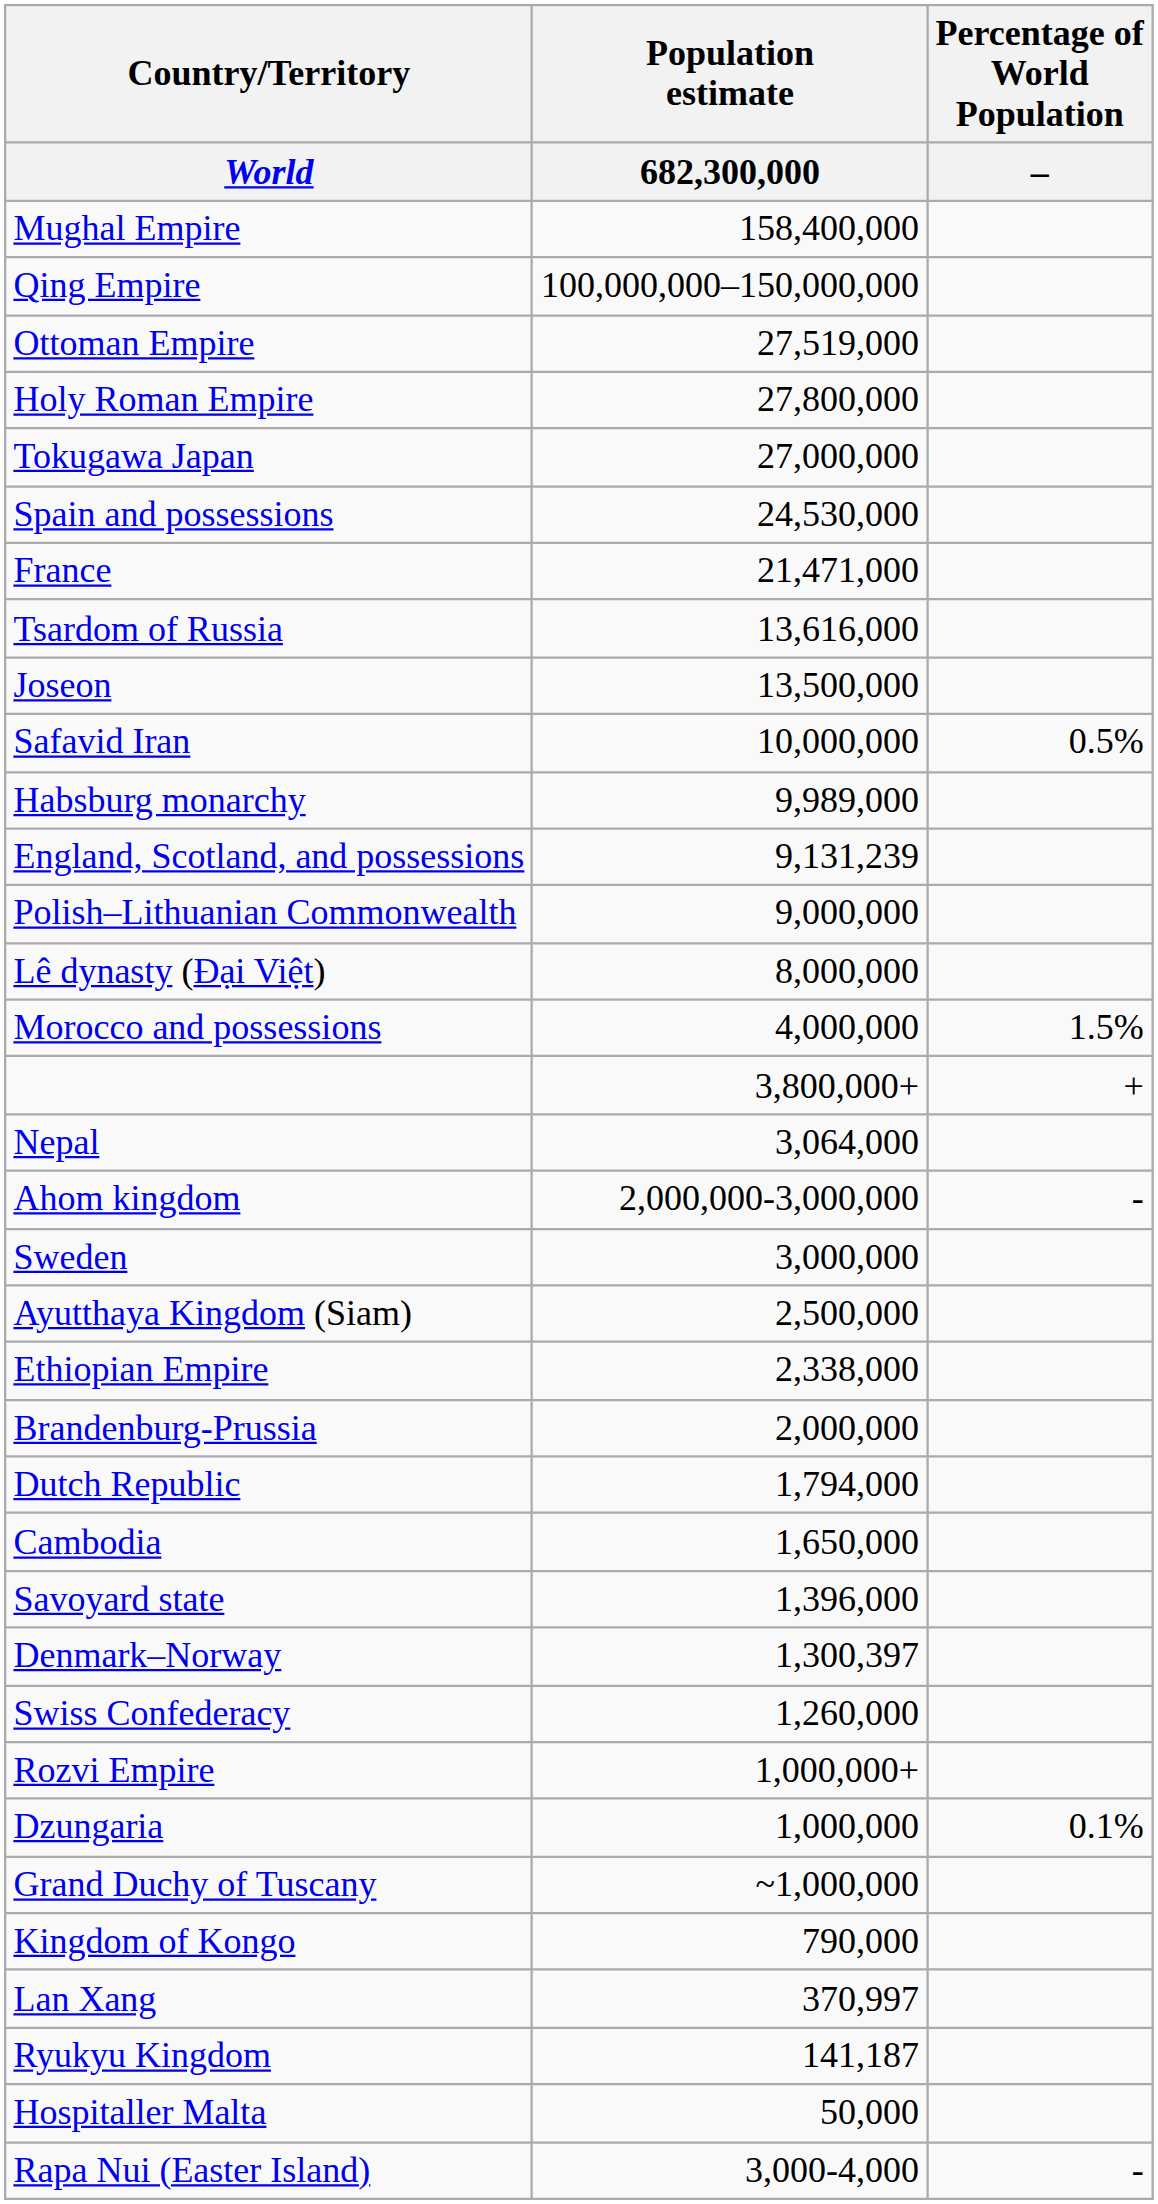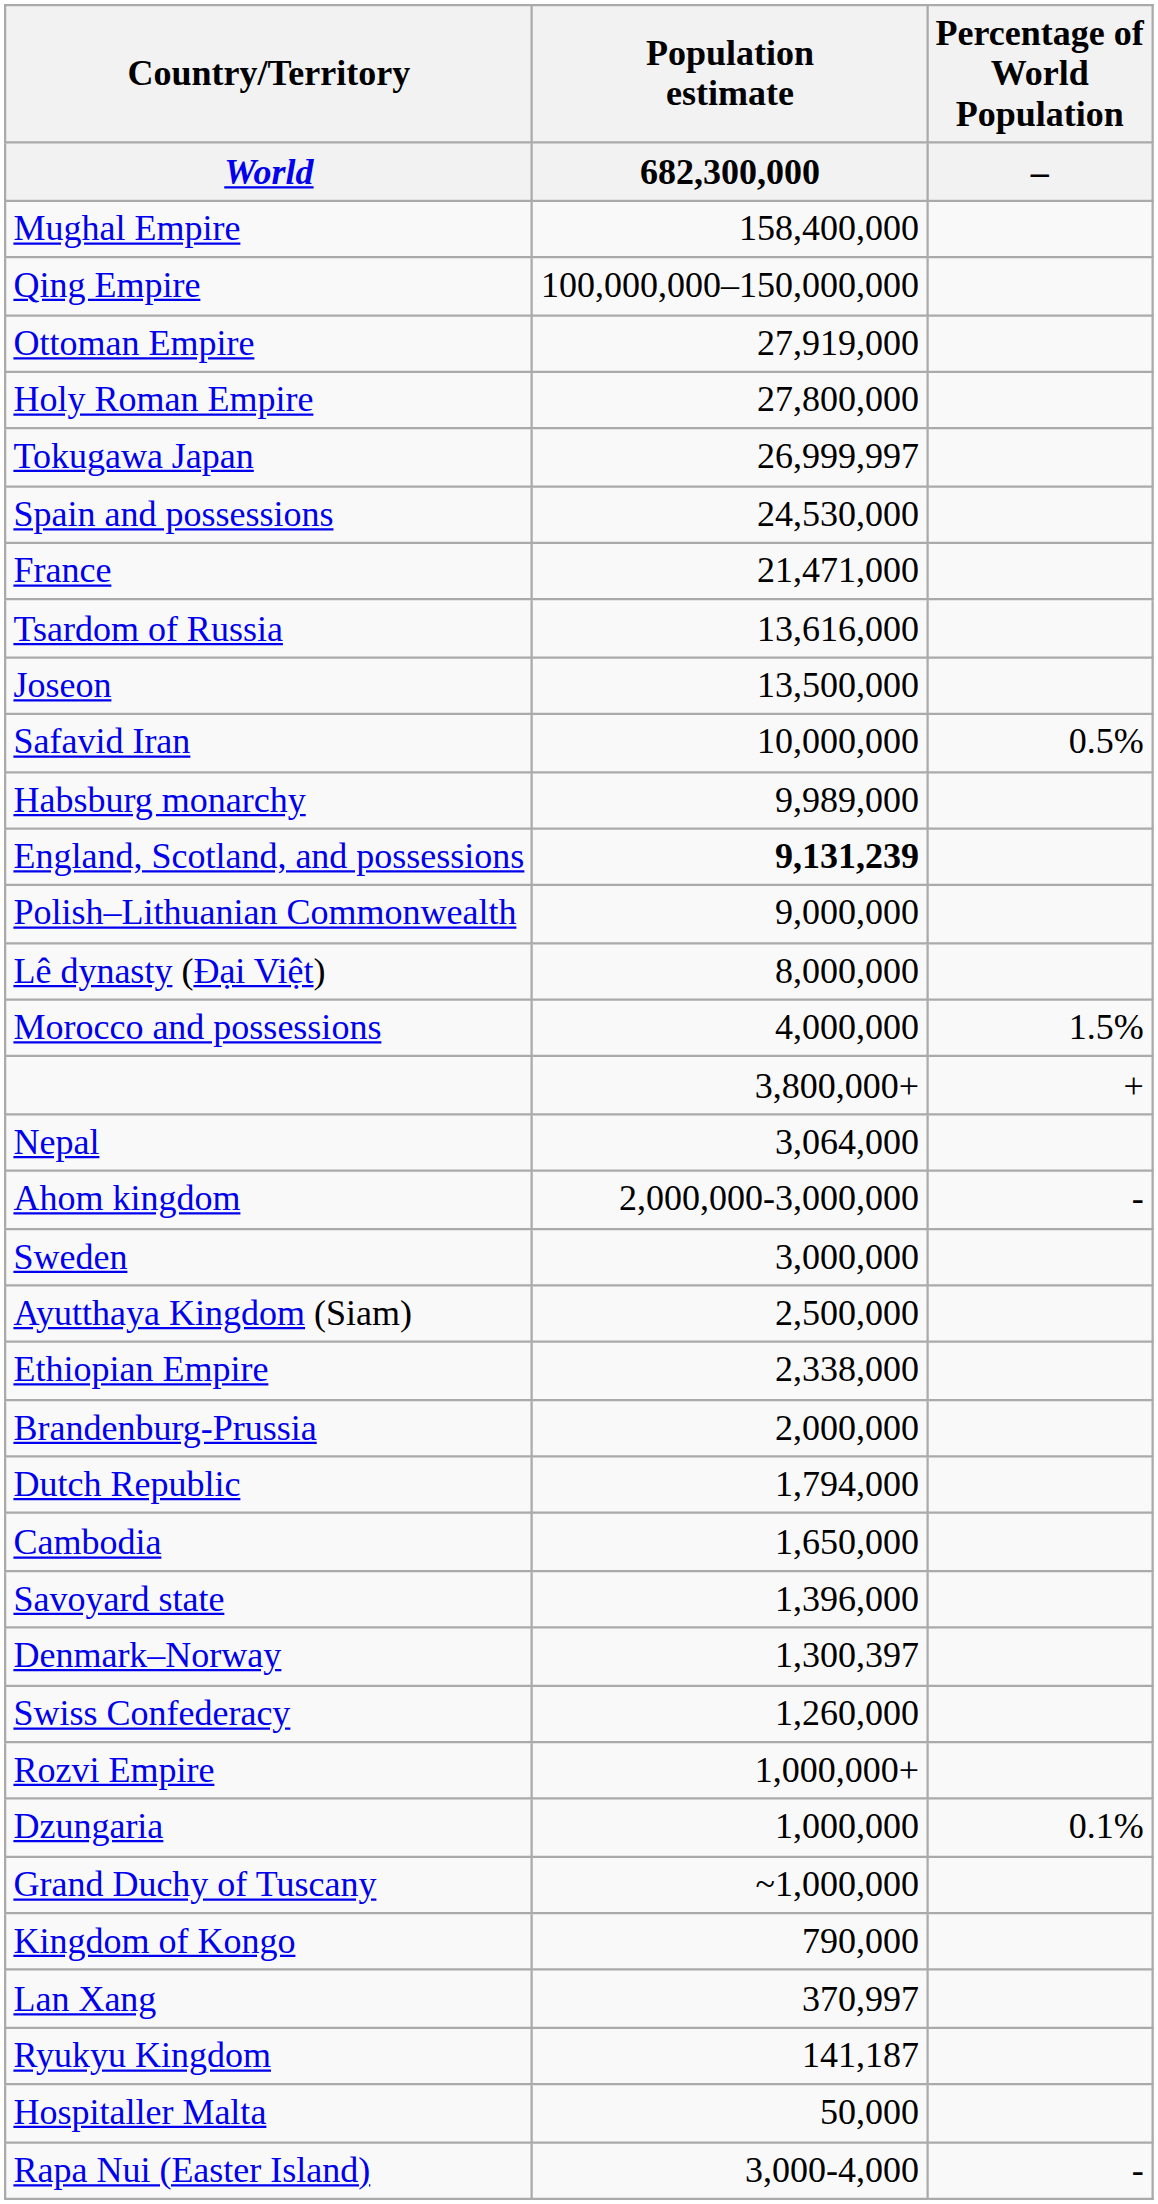(838, 342) 27,519,000 -> (838, 342) 27,919,000
(838, 456) 27,000,000 -> (838, 456) 26,999,997
(847, 856) normal -> (847, 856) bold
